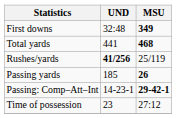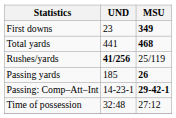(114, 28) 32:48 -> (108, 28) 23
(108, 105) 23 -> (114, 105) 32:48
